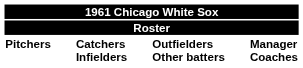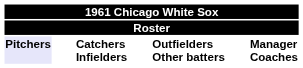(28, 44) no background -> (28, 44) lavender background
